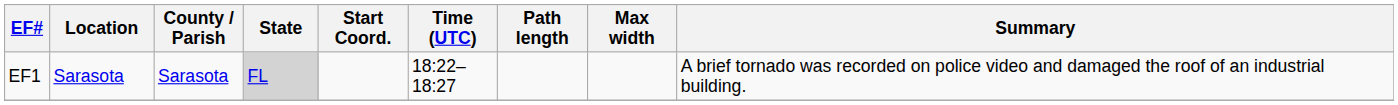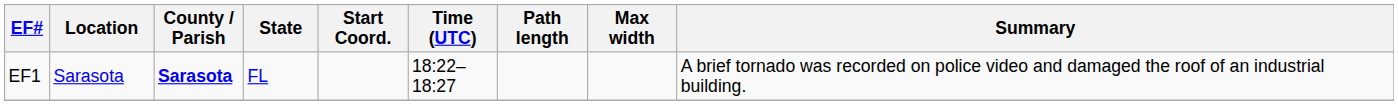(193, 76) normal -> (195, 76) bold
(258, 76) lightgrey background -> (258, 76) no background
